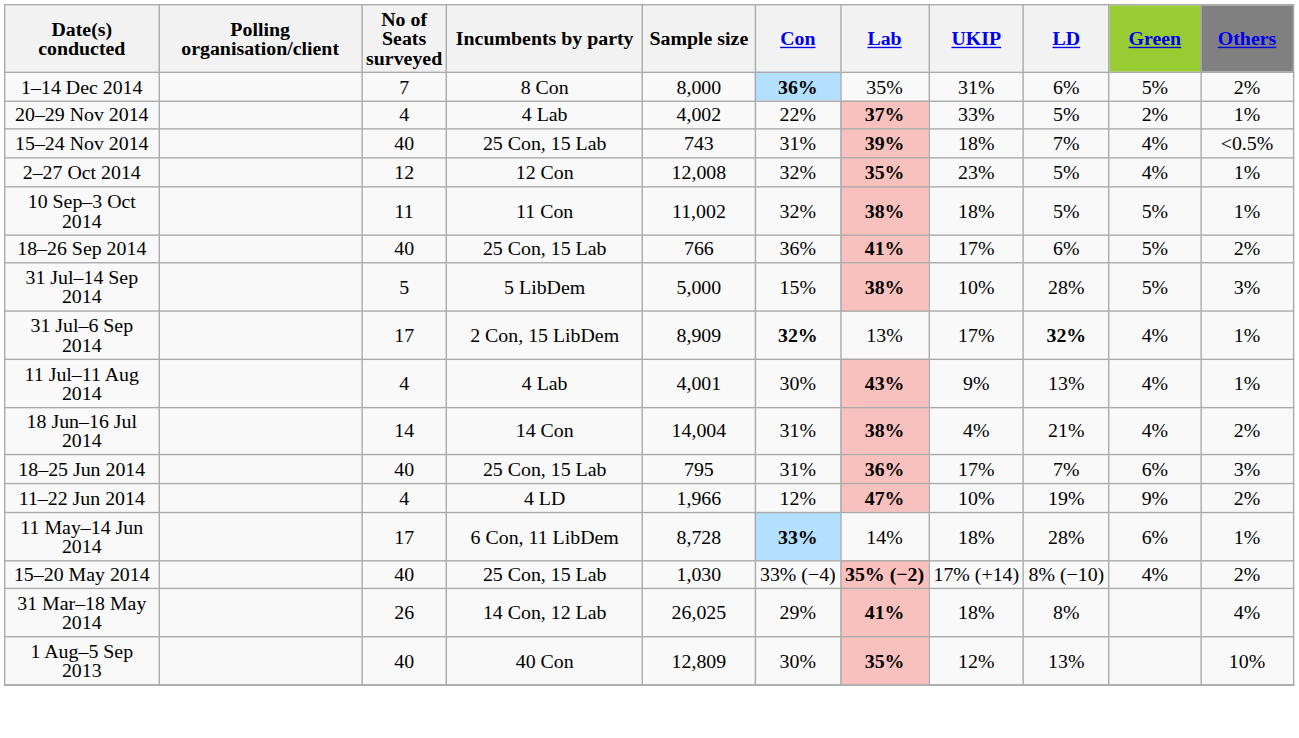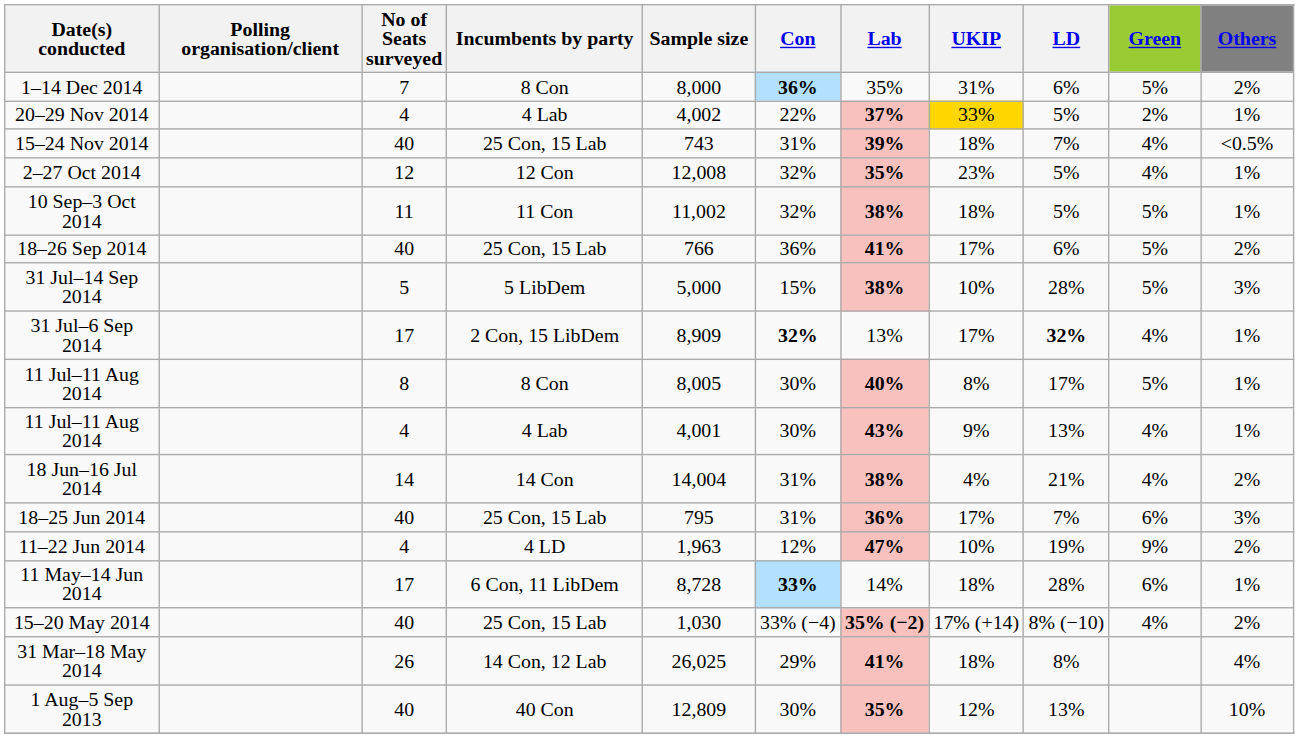(976, 115) no background -> (976, 115) gold background
+ row: (82, 383)
(699, 498) 1,966 -> (699, 546) 1,963
